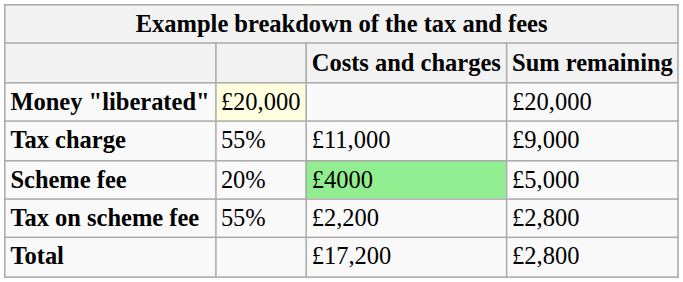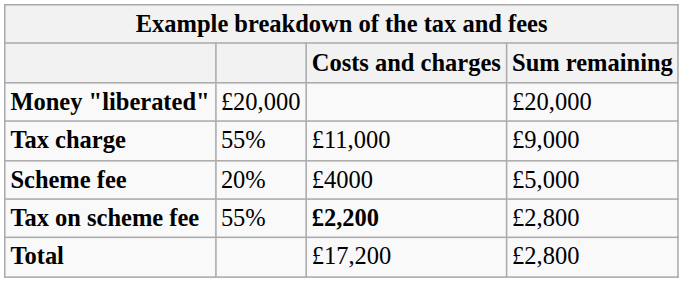(261, 101) lightyellow background -> (261, 101) no background
(342, 179) lightgreen background -> (342, 179) no background
(345, 218) normal -> (345, 218) bold
